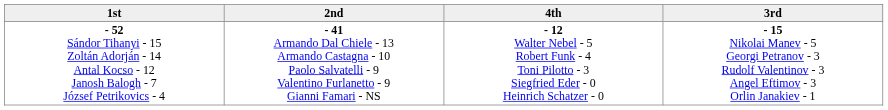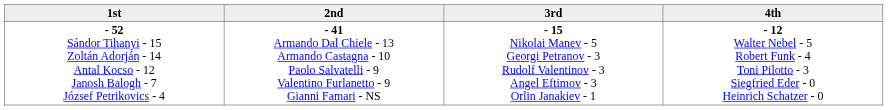columns swapped: (773, 13) <-> (553, 13)
